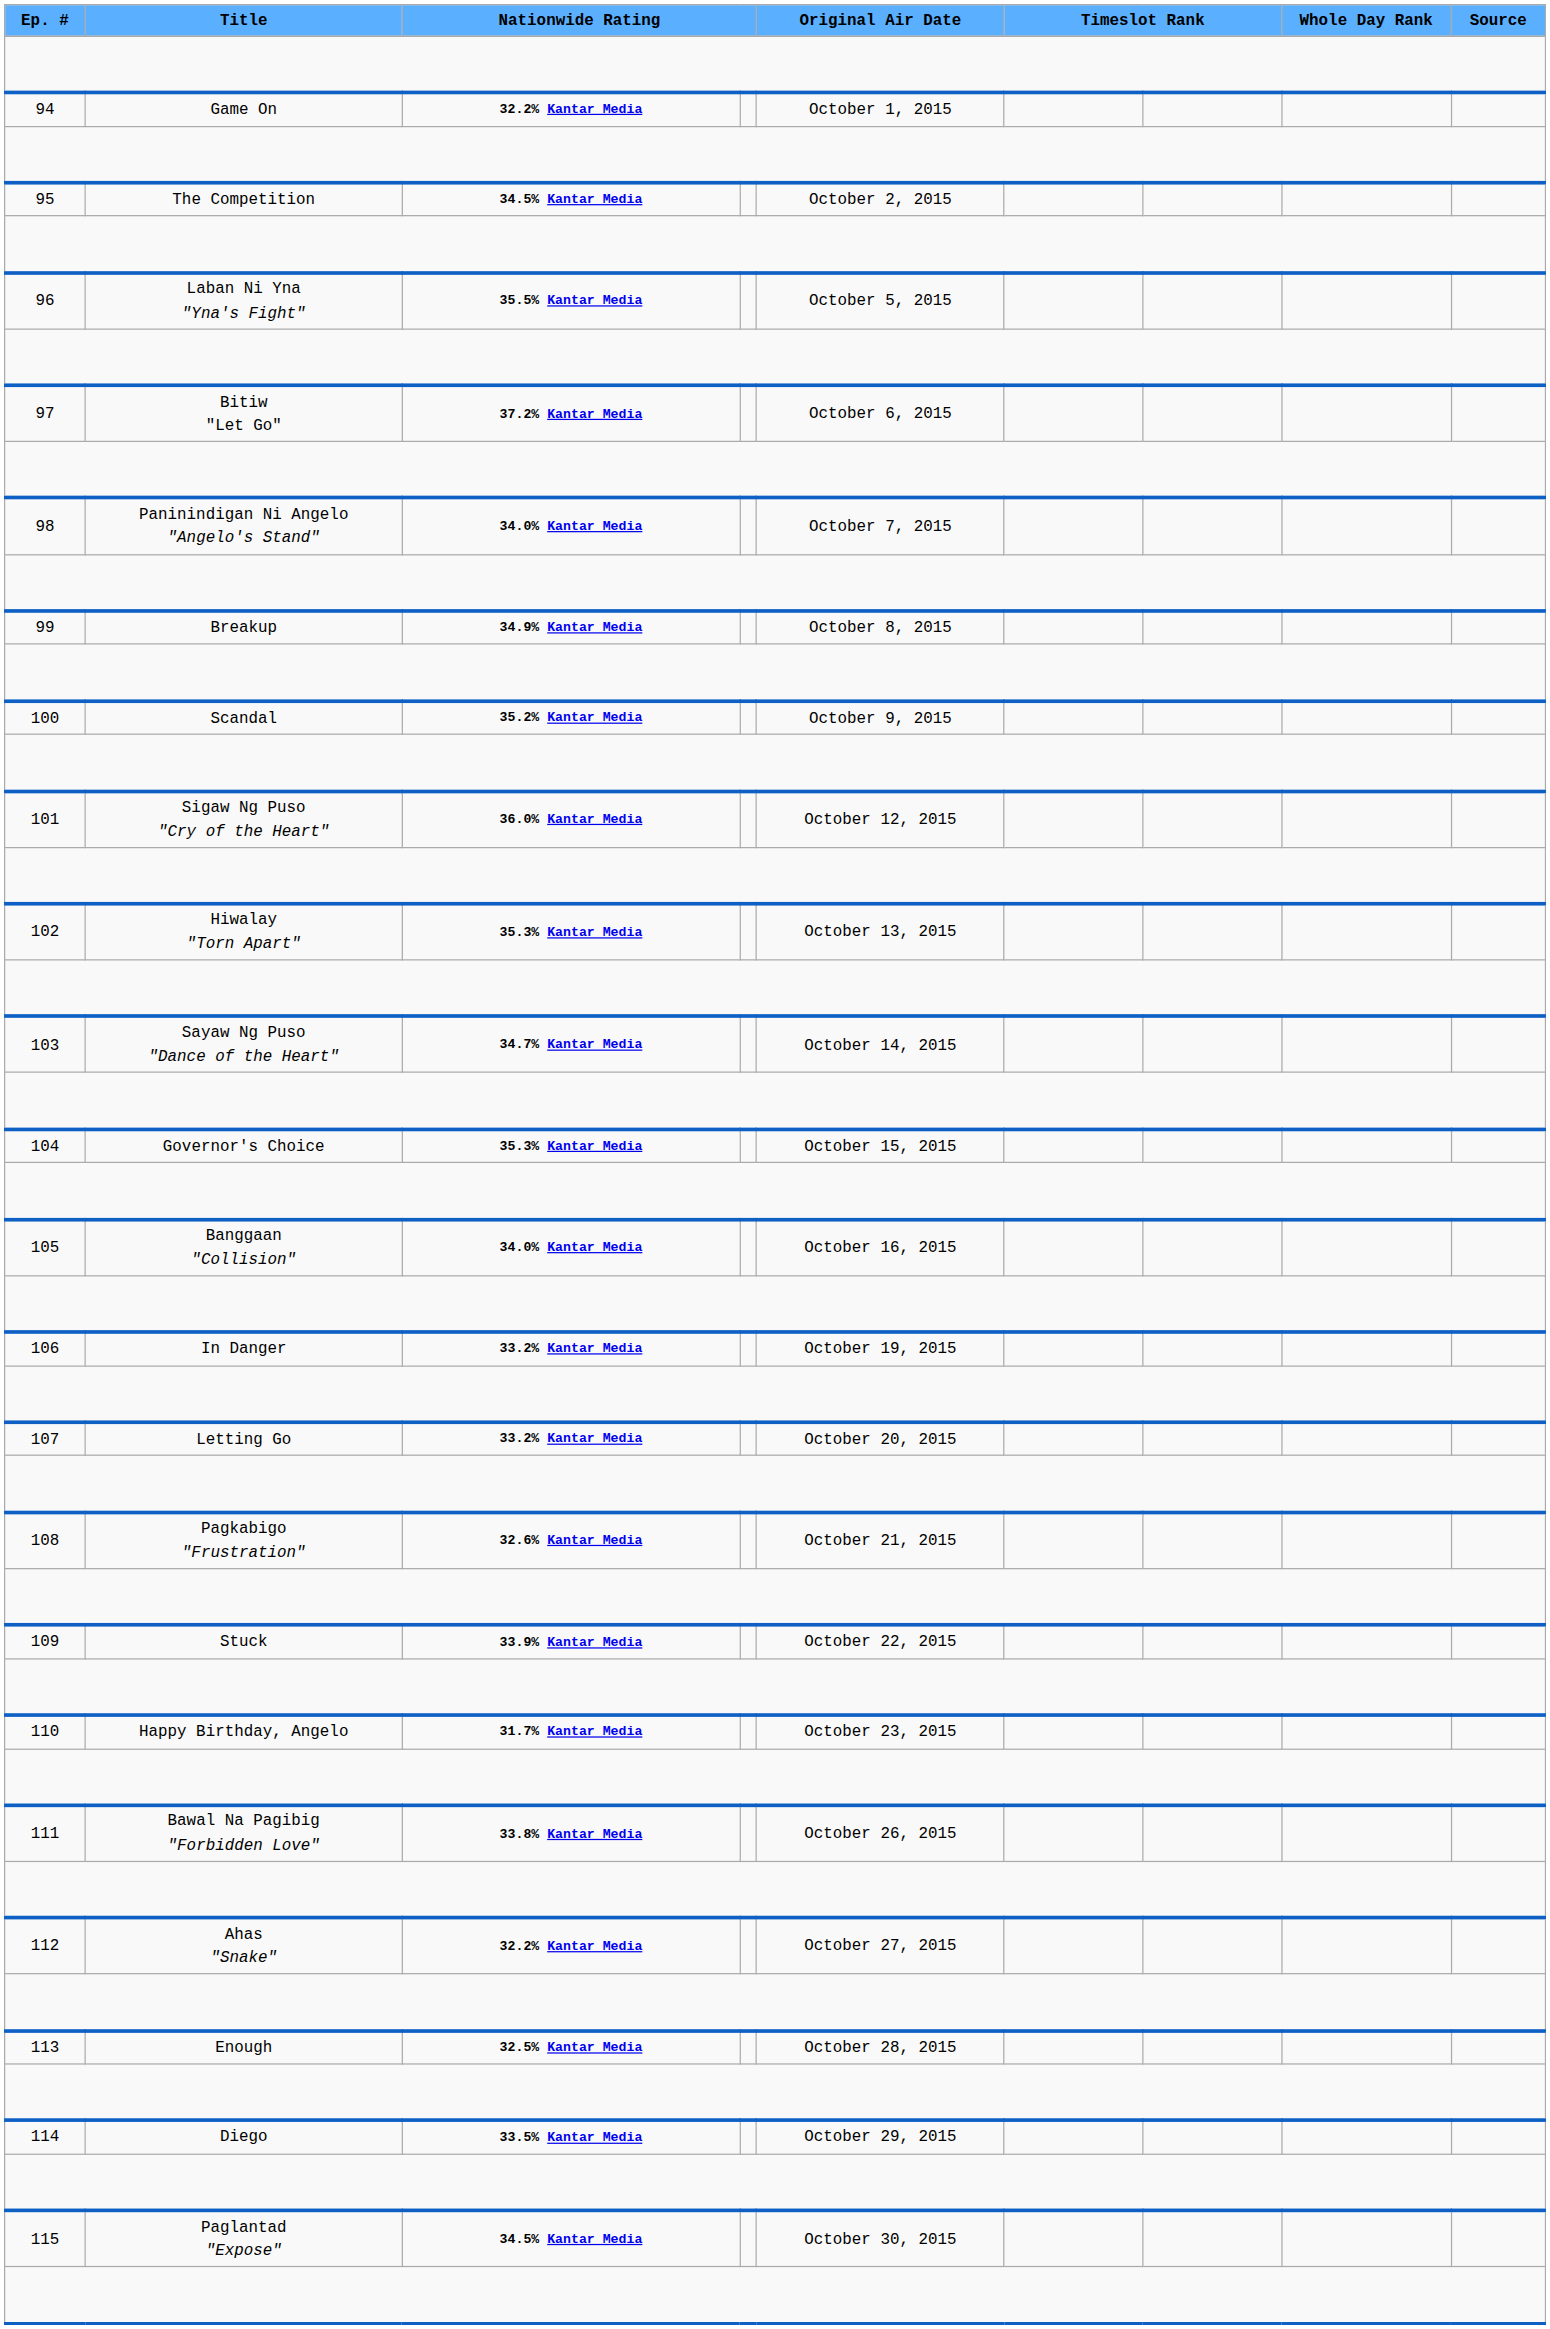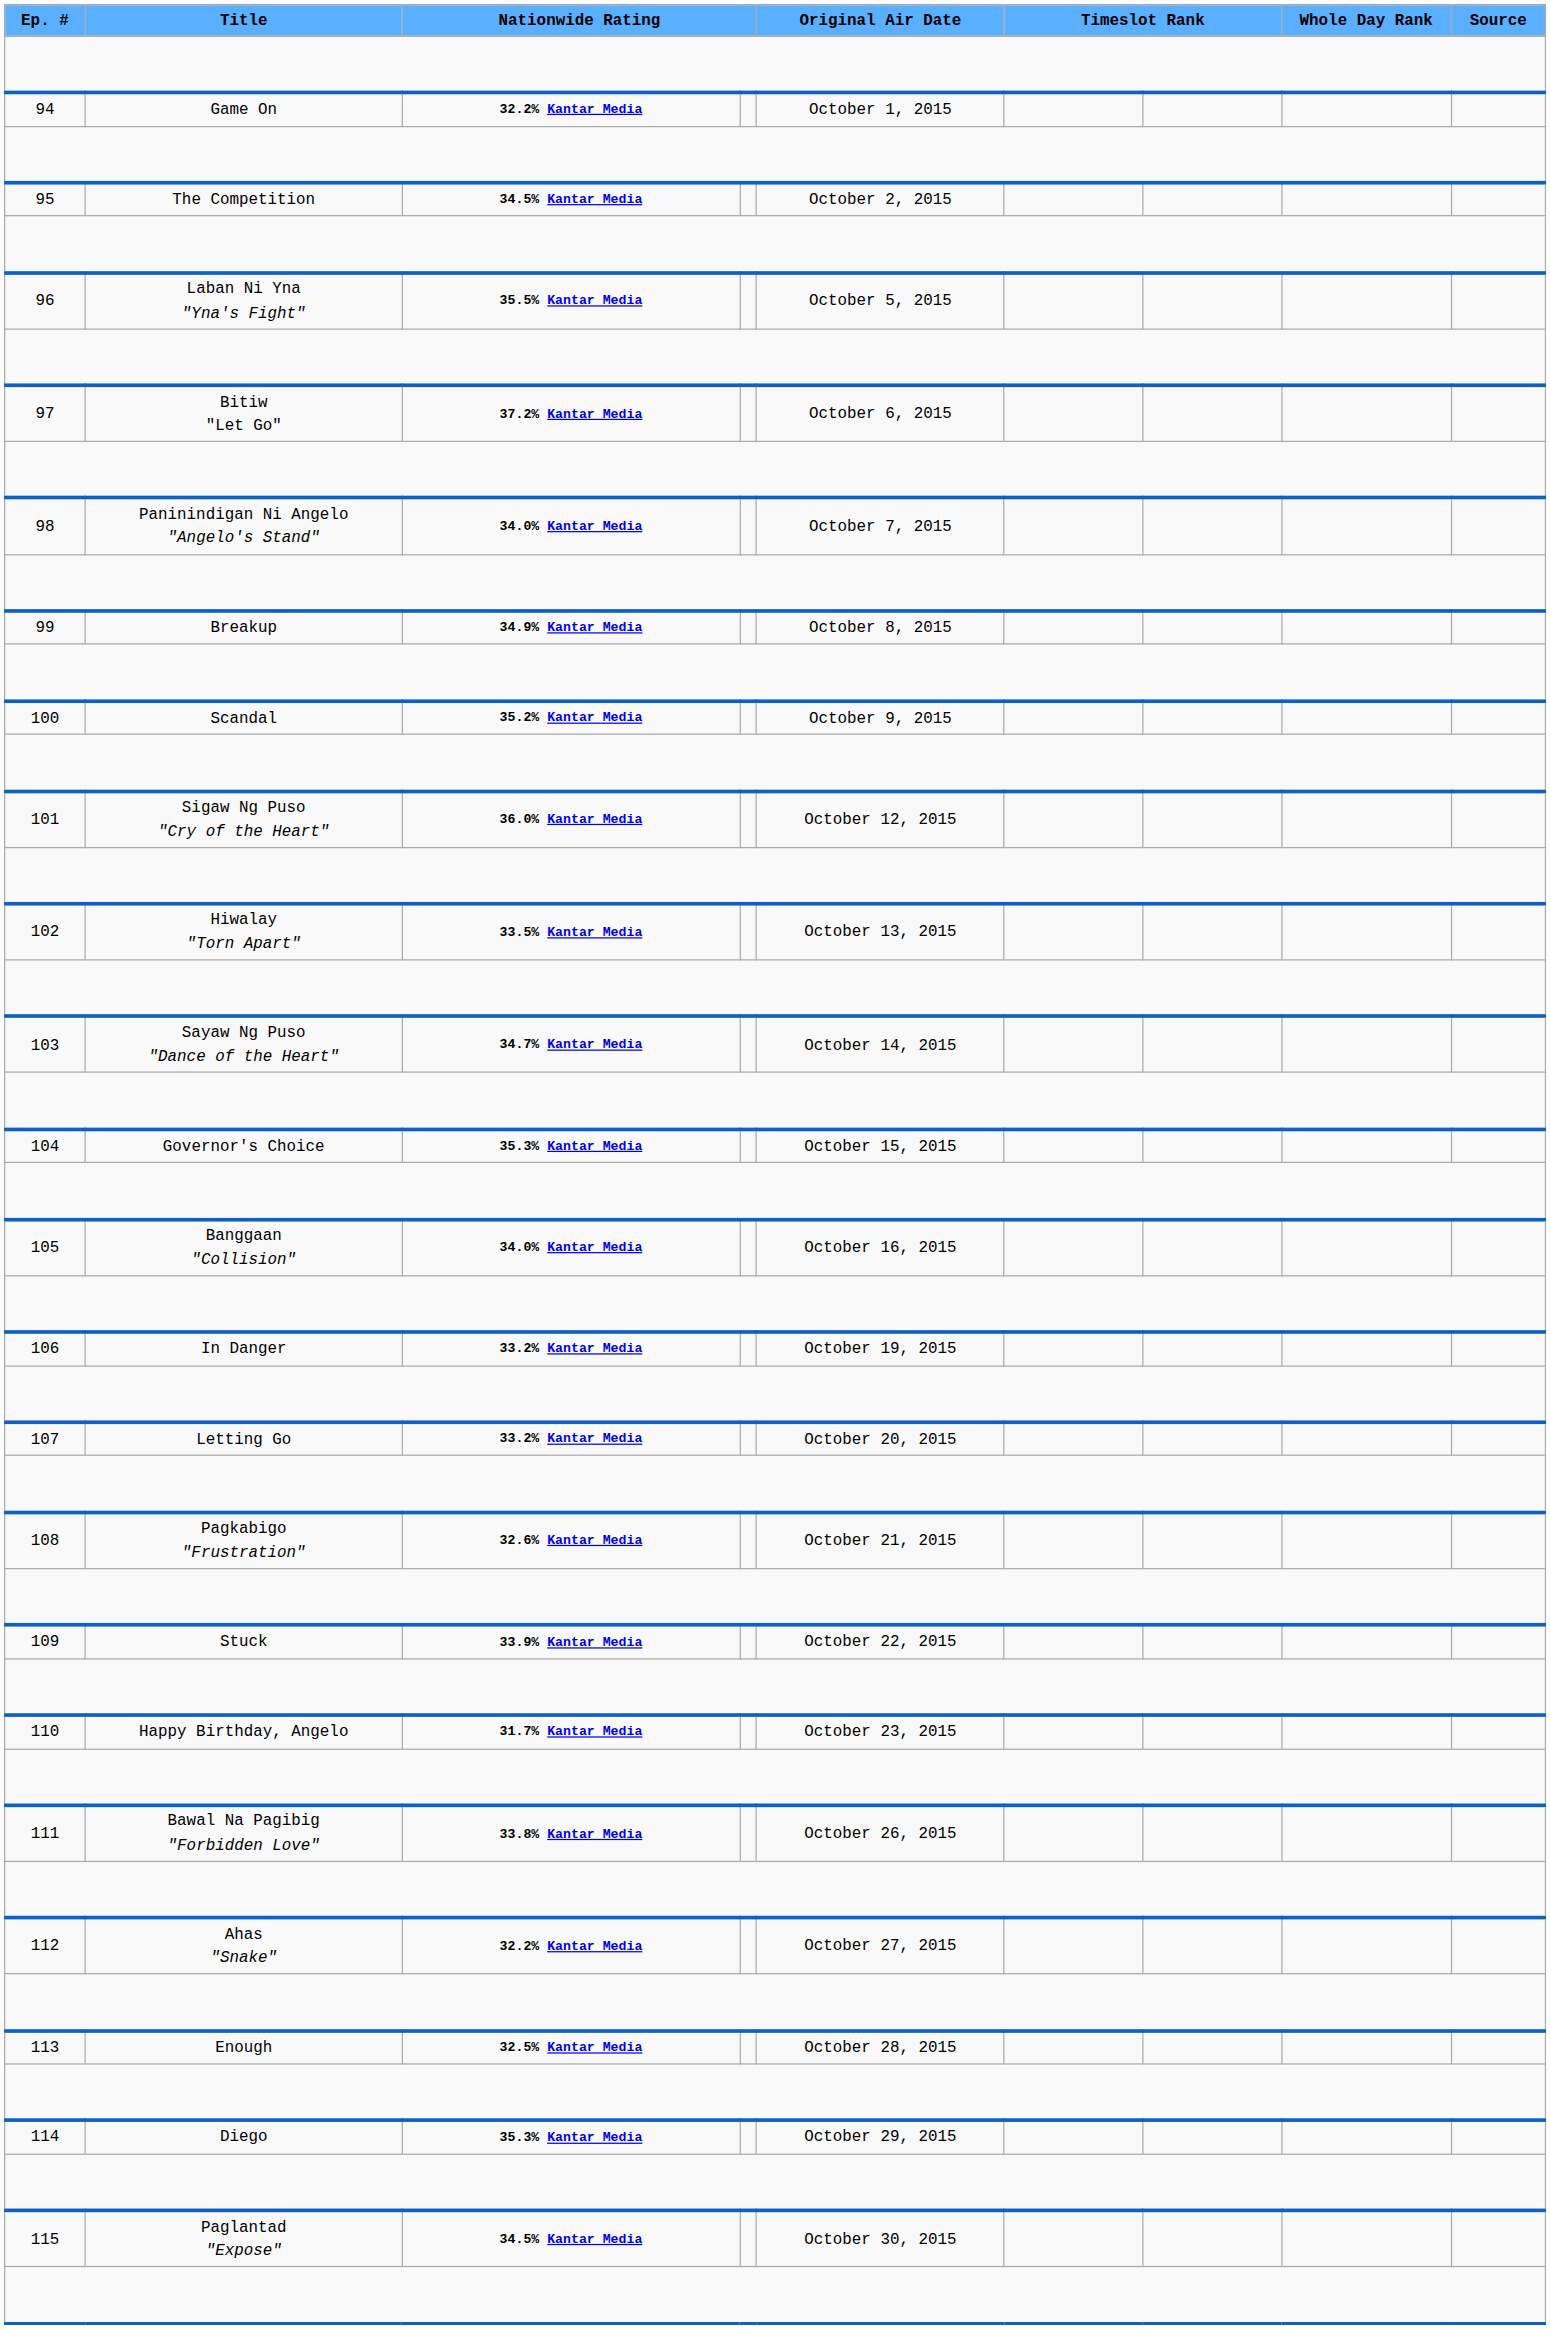(571, 932) 35.3% Kantar Media -> (571, 932) 33.5% Kantar Media
(571, 2138) 33.5% Kantar Media -> (571, 2138) 35.3% Kantar Media
